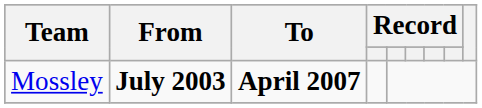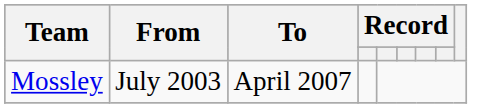(170, 81) bold -> (168, 81) normal
(299, 81) bold -> (293, 81) normal
